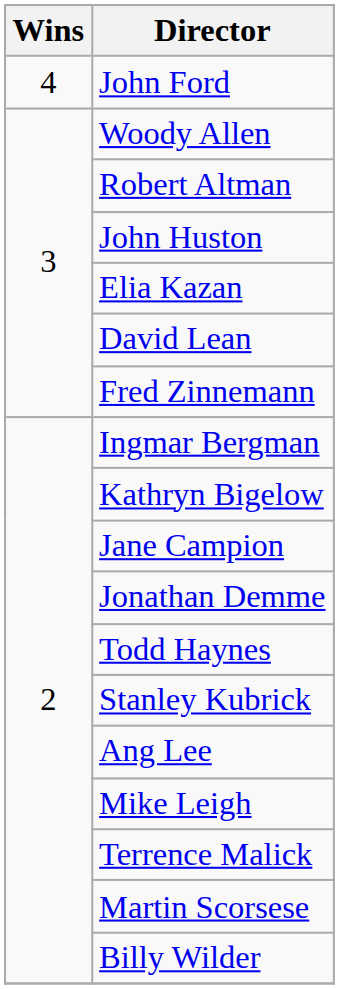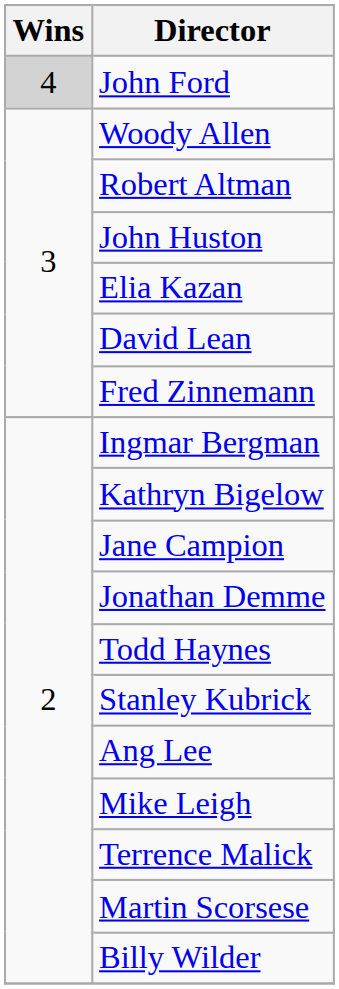(48, 81) no background -> (48, 81) lightgrey background
